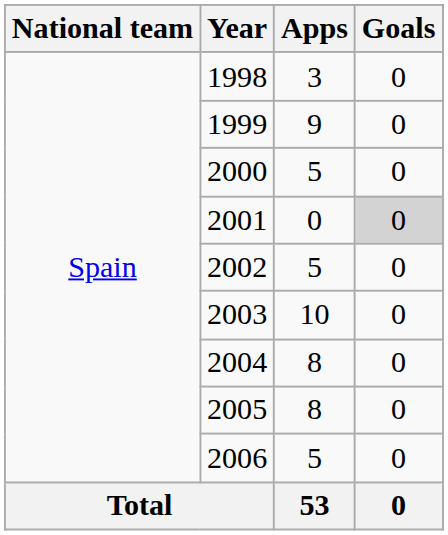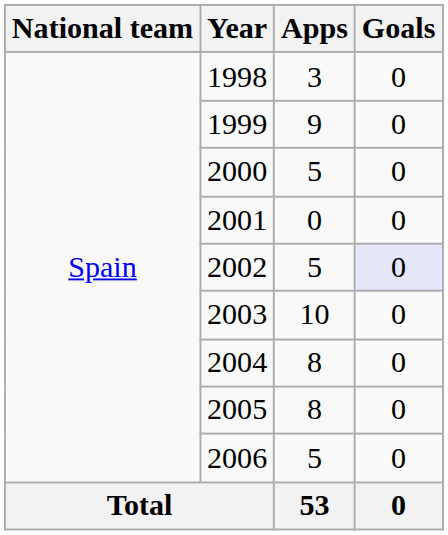(399, 219) lightgrey background -> (399, 219) no background
(399, 266) no background -> (399, 266) lavender background
